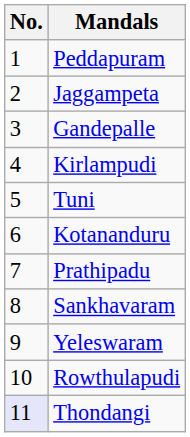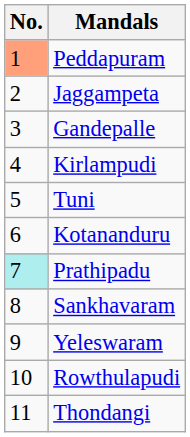(15, 57) no background -> (15, 57) lightsalmon background
(15, 270) no background -> (15, 270) paleturquoise background
(21, 413) lavender background -> (21, 413) no background
